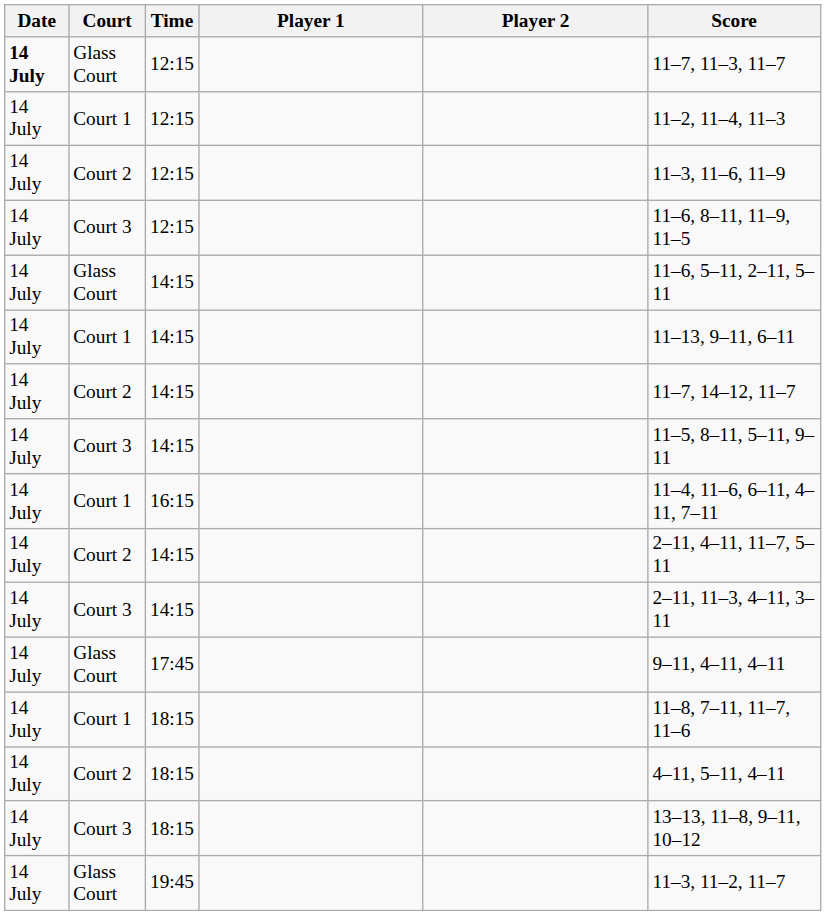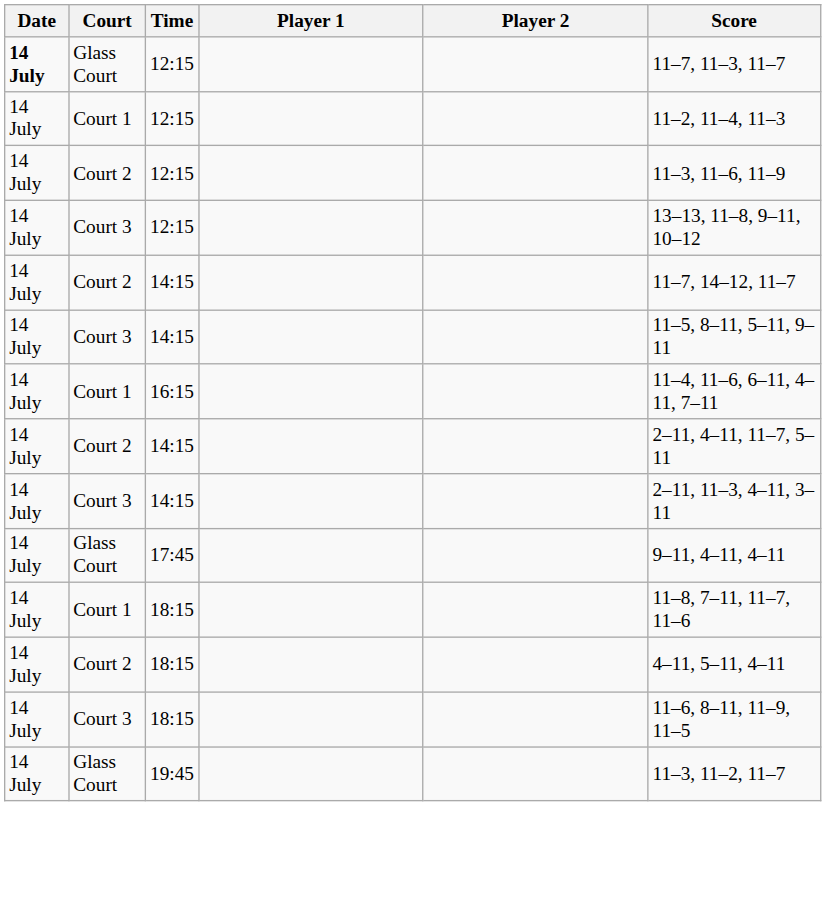(721, 227) 11–6, 8–11, 11–9, 11–5 -> (726, 227) 13–13, 11–8, 9–11, 10–12
- row: (95, 282)
- row: (102, 337)
(726, 828) 13–13, 11–8, 9–11, 10–12 -> (721, 719) 11–6, 8–11, 11–9, 11–5
